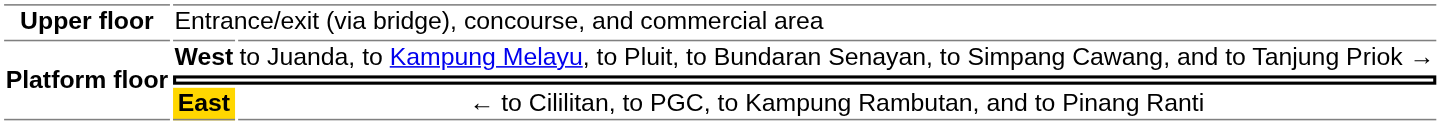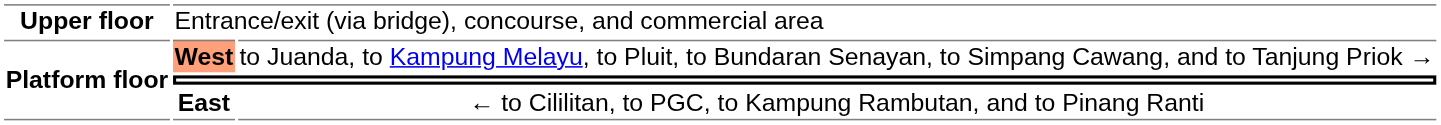(204, 56) no background -> (204, 56) lightsalmon background
(204, 103) gold background -> (204, 103) no background
